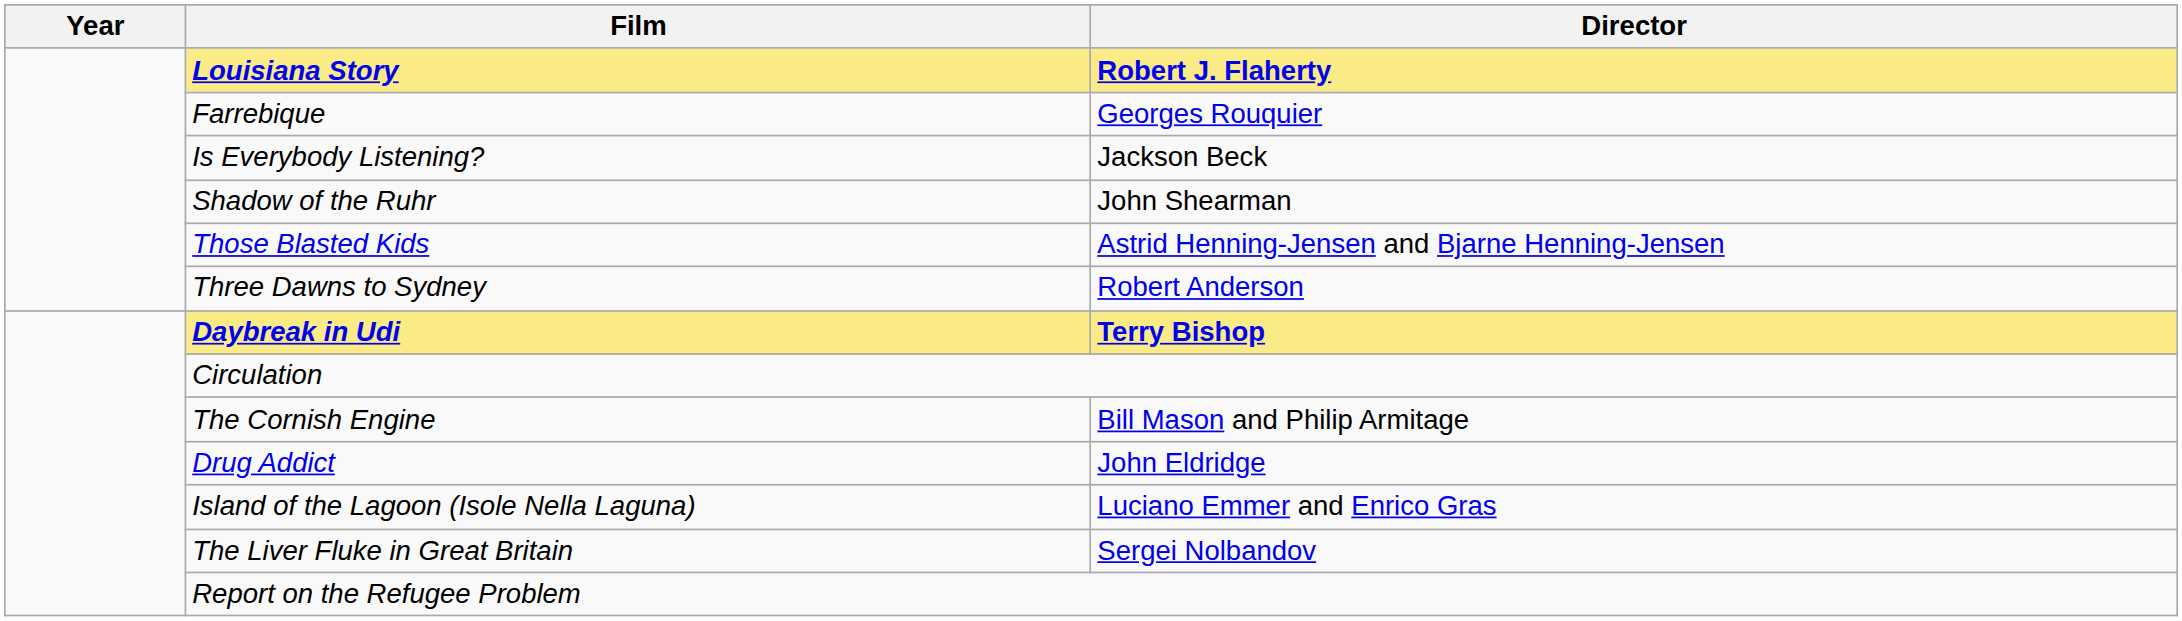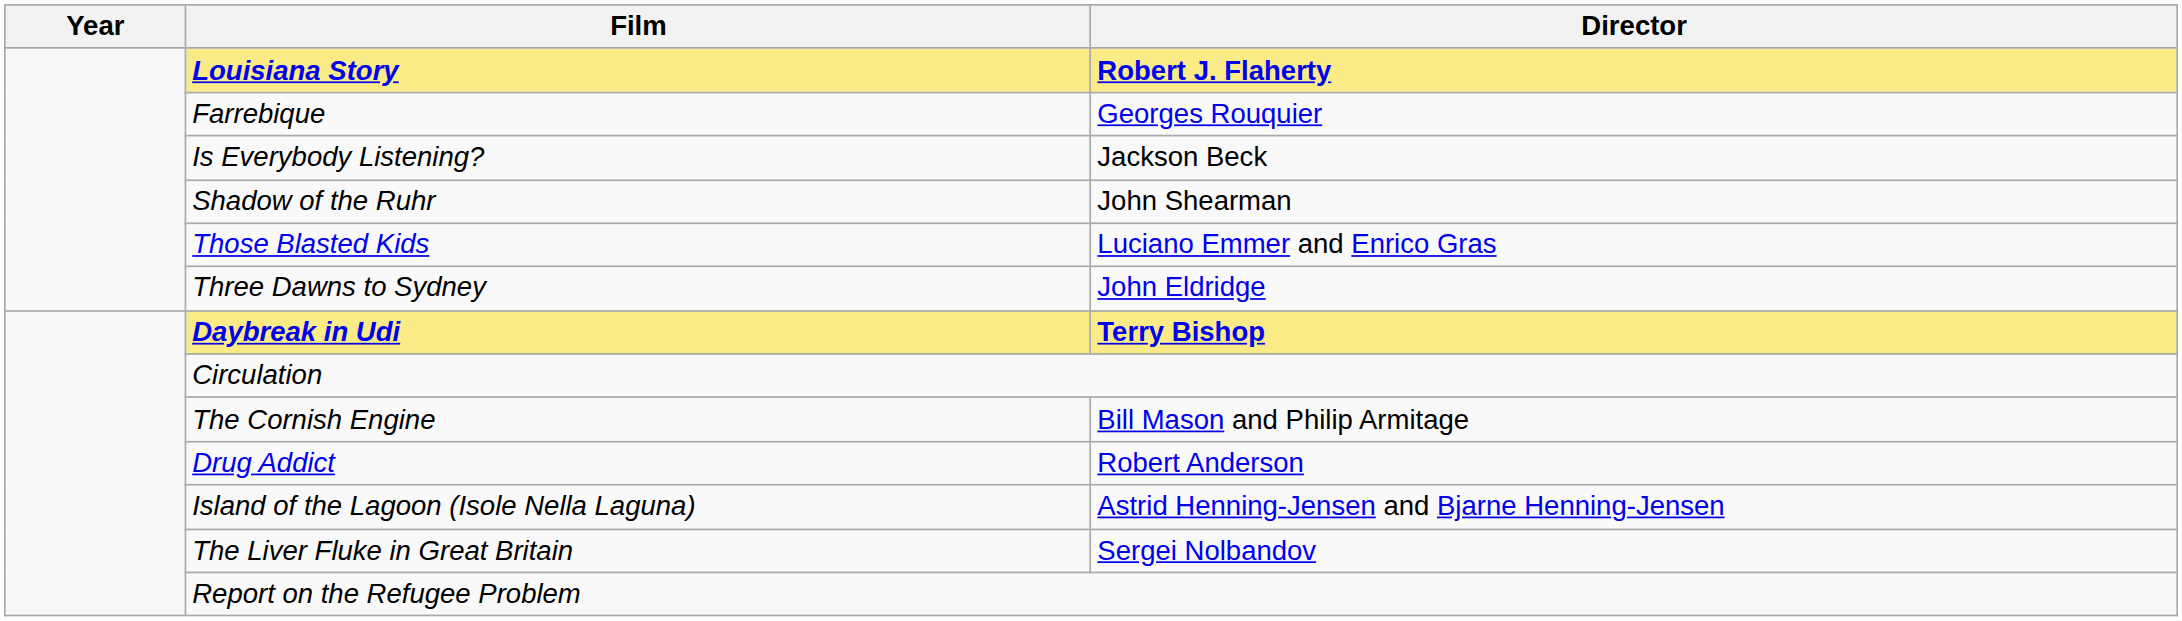(1411, 244) Astrid Henning-Jensen and Bjarne Henning-Jensen -> (1297, 244) Luciano Emmer and Enrico Gras
(1201, 288) Robert Anderson -> (1182, 288) John Eldridge
(1182, 462) John Eldridge -> (1201, 462) Robert Anderson
(1297, 506) Luciano Emmer and Enrico Gras -> (1411, 506) Astrid Henning-Jensen and Bjarne Henning-Jensen
